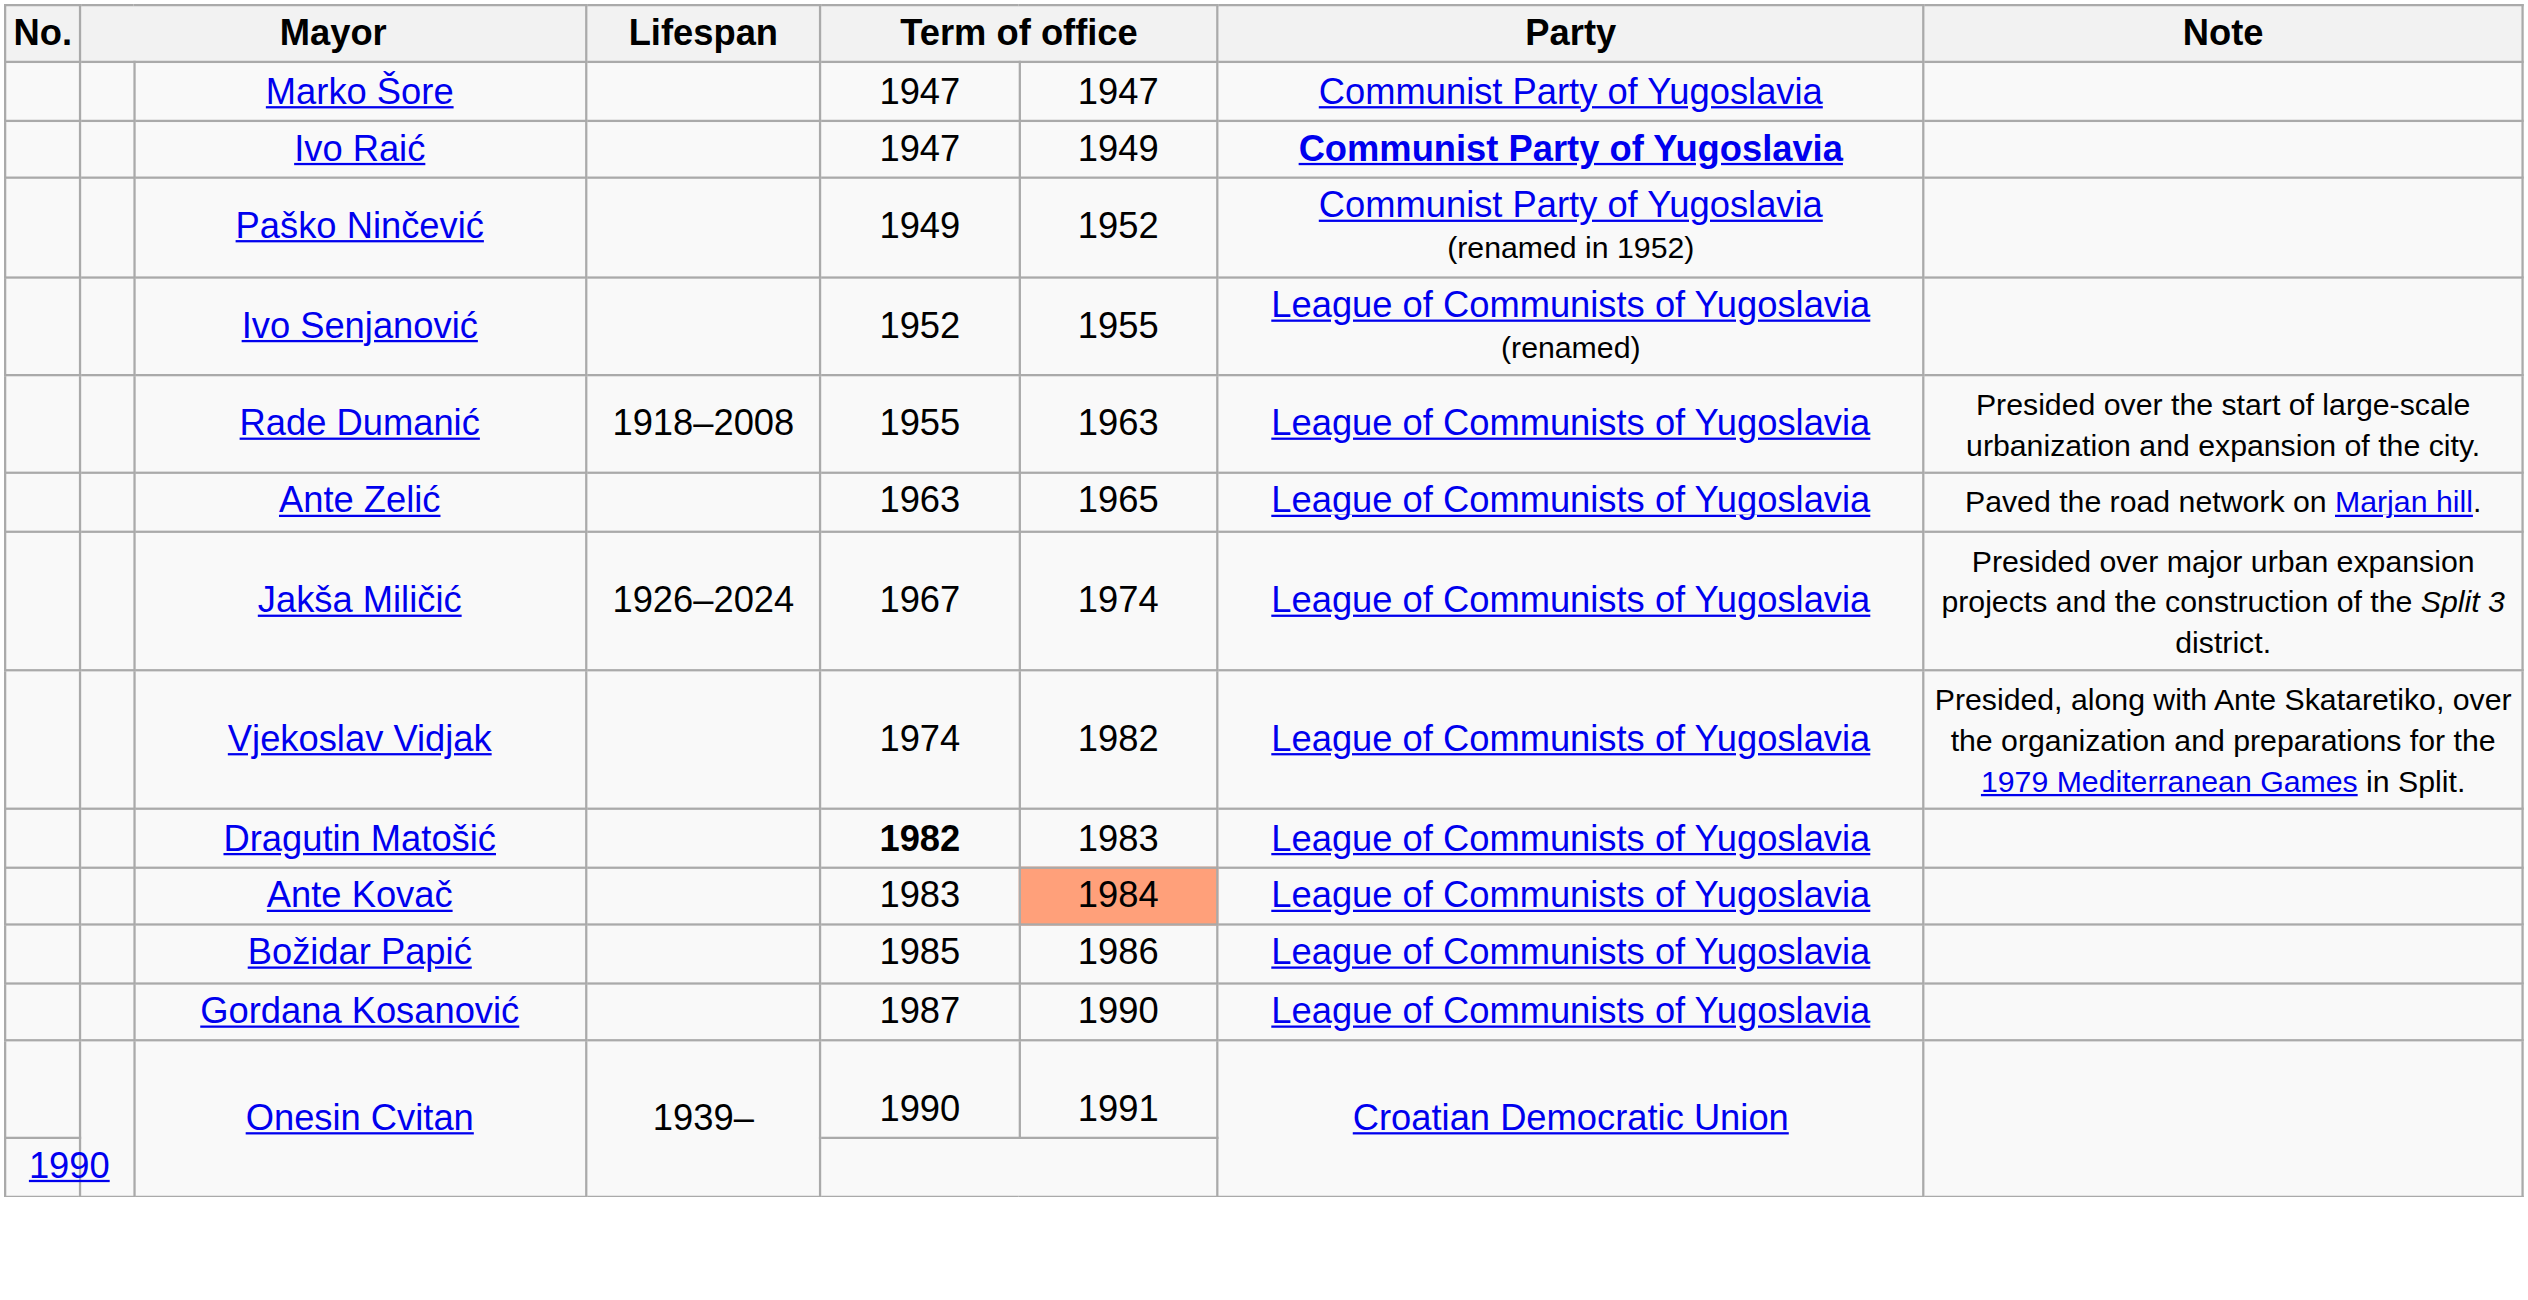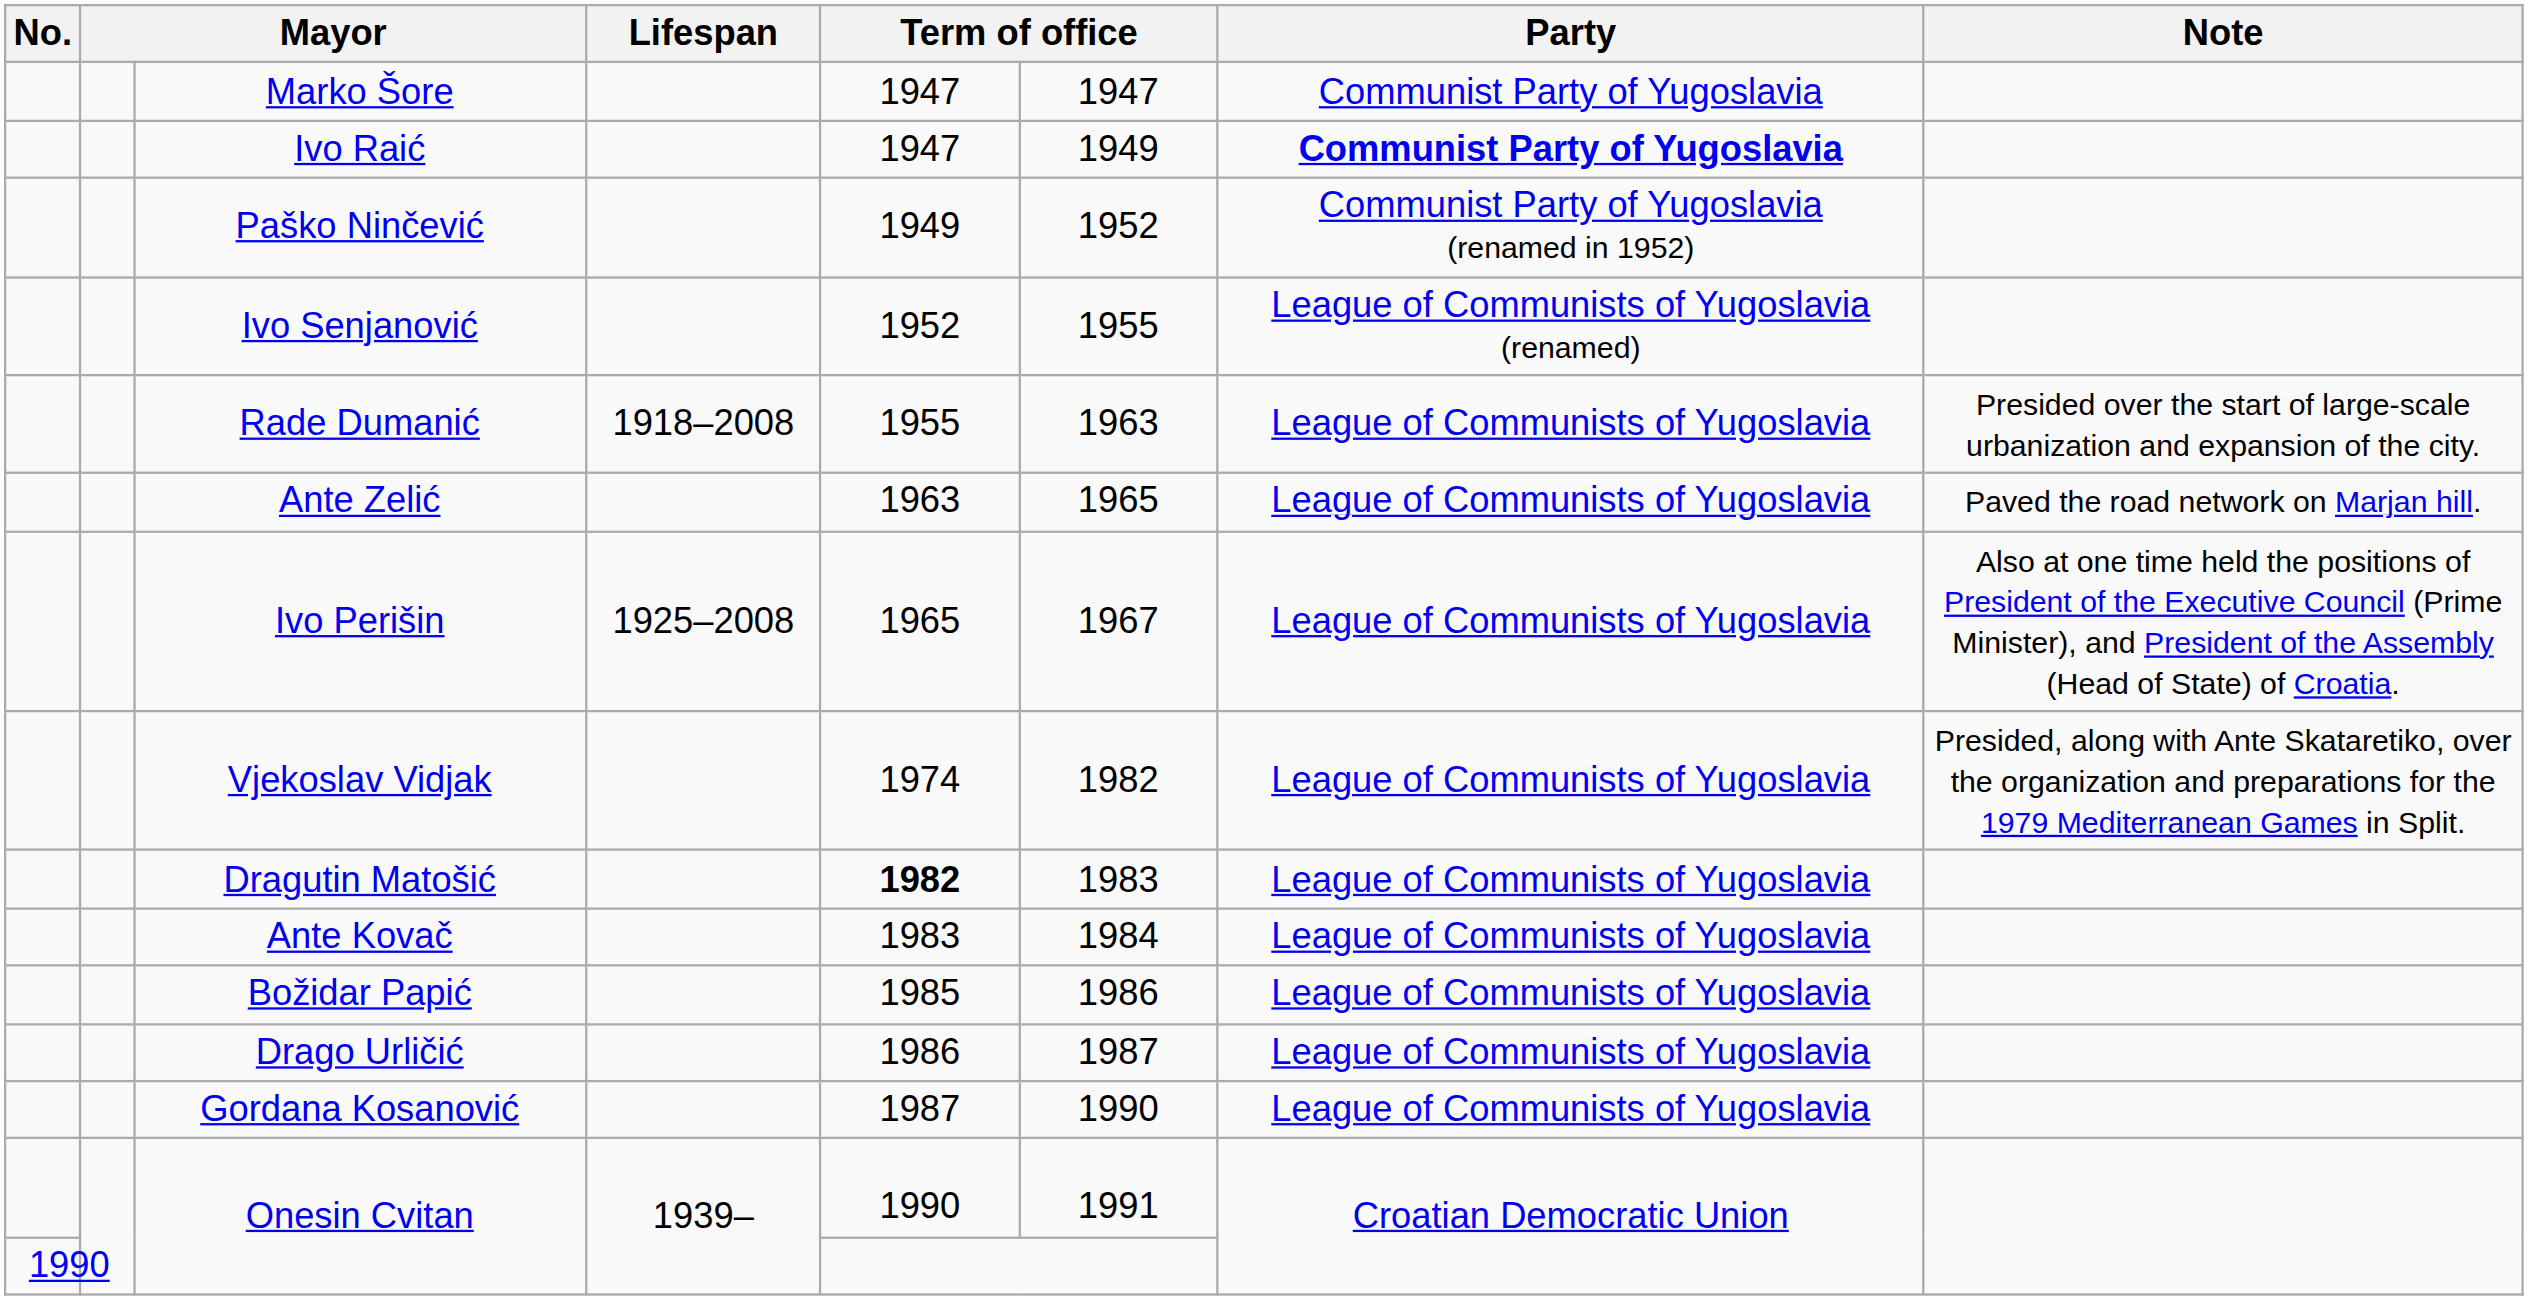+ row: (43, 621)
- row: (43, 601)
(1118, 895) lightsalmon background -> (1118, 936) no background
+ row: (43, 1052)
